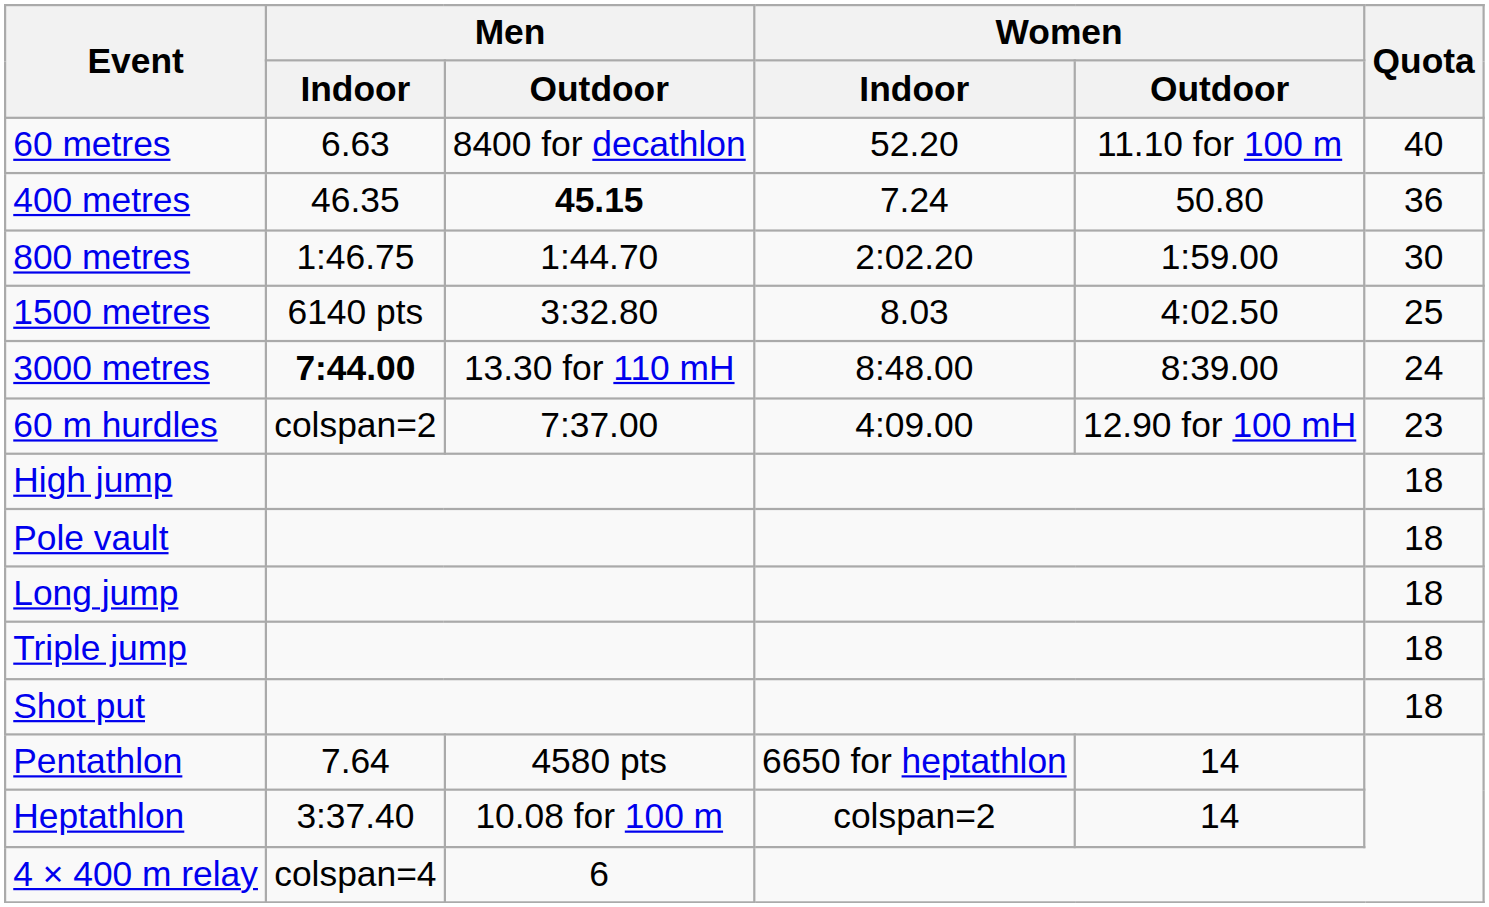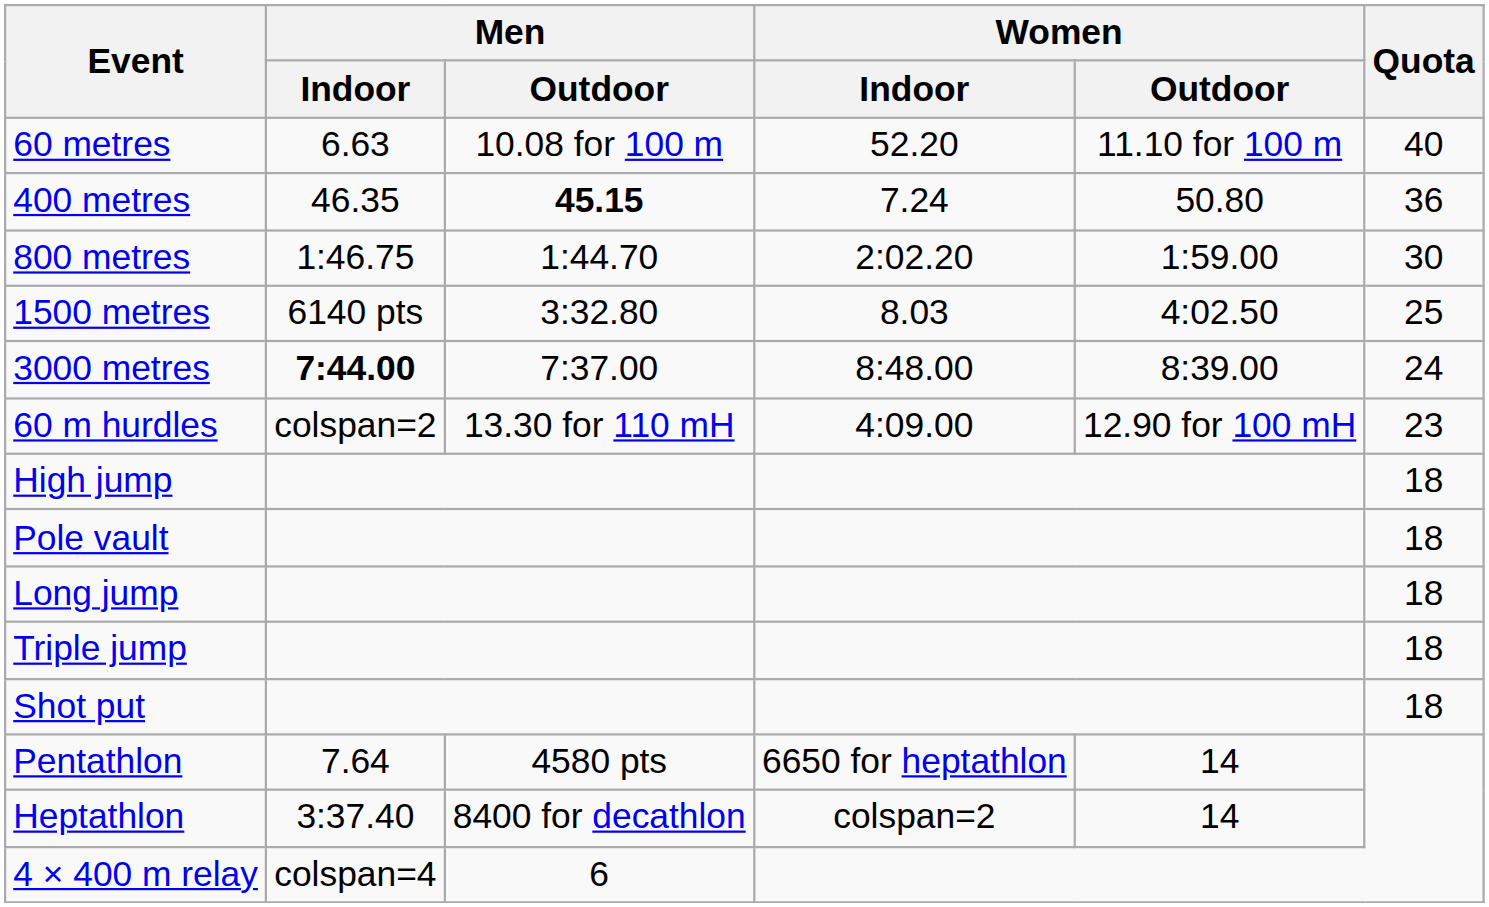(599, 144) 8400 for decathlon -> (599, 144) 10.08 for 100 m
(599, 369) 13.30 for 110 mH -> (599, 369) 7:37.00
(599, 425) 7:37.00 -> (599, 425) 13.30 for 110 mH
(599, 817) 10.08 for 100 m -> (599, 817) 8400 for decathlon
